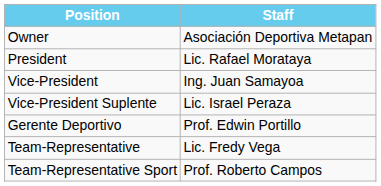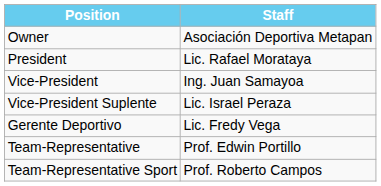(242, 125) Prof. Edwin Portillo -> (232, 125) Lic. Fredy Vega
(232, 147) Lic. Fredy Vega -> (242, 147) Prof. Edwin Portillo
